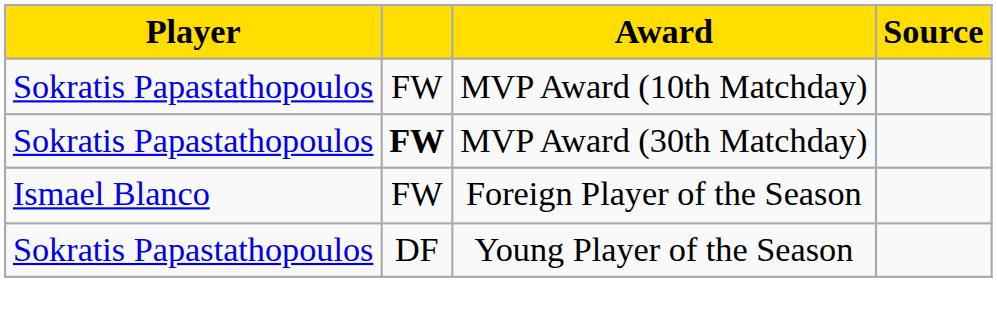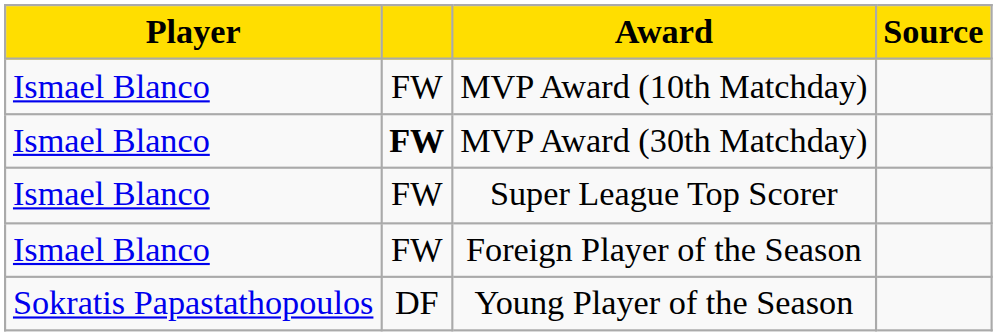(193, 85) Sokratis Papastathopoulos -> (111, 85) Ismael Blanco
(193, 140) Sokratis Papastathopoulos -> (111, 140) Ismael Blanco
+ row: (664, 194)
